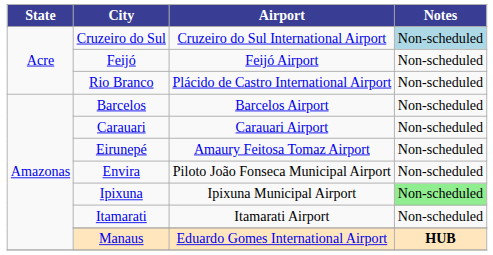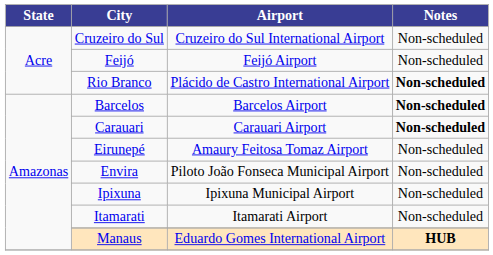(440, 37) lightblue background -> (440, 37) no background
(440, 82) normal -> (440, 82) bold
(440, 104) normal -> (440, 104) bold
(440, 127) normal -> (440, 127) bold
(440, 194) lightgreen background -> (440, 194) no background
